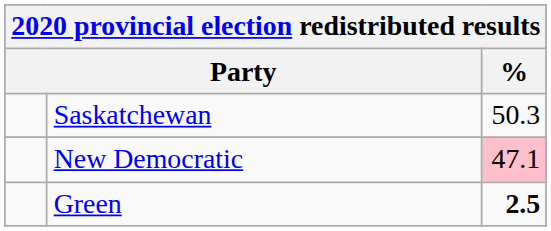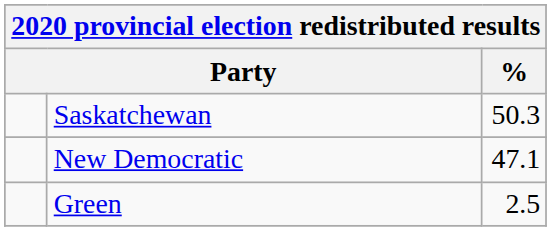(516, 159) pink background -> (516, 159) no background
(523, 203) bold -> (523, 203) normal
